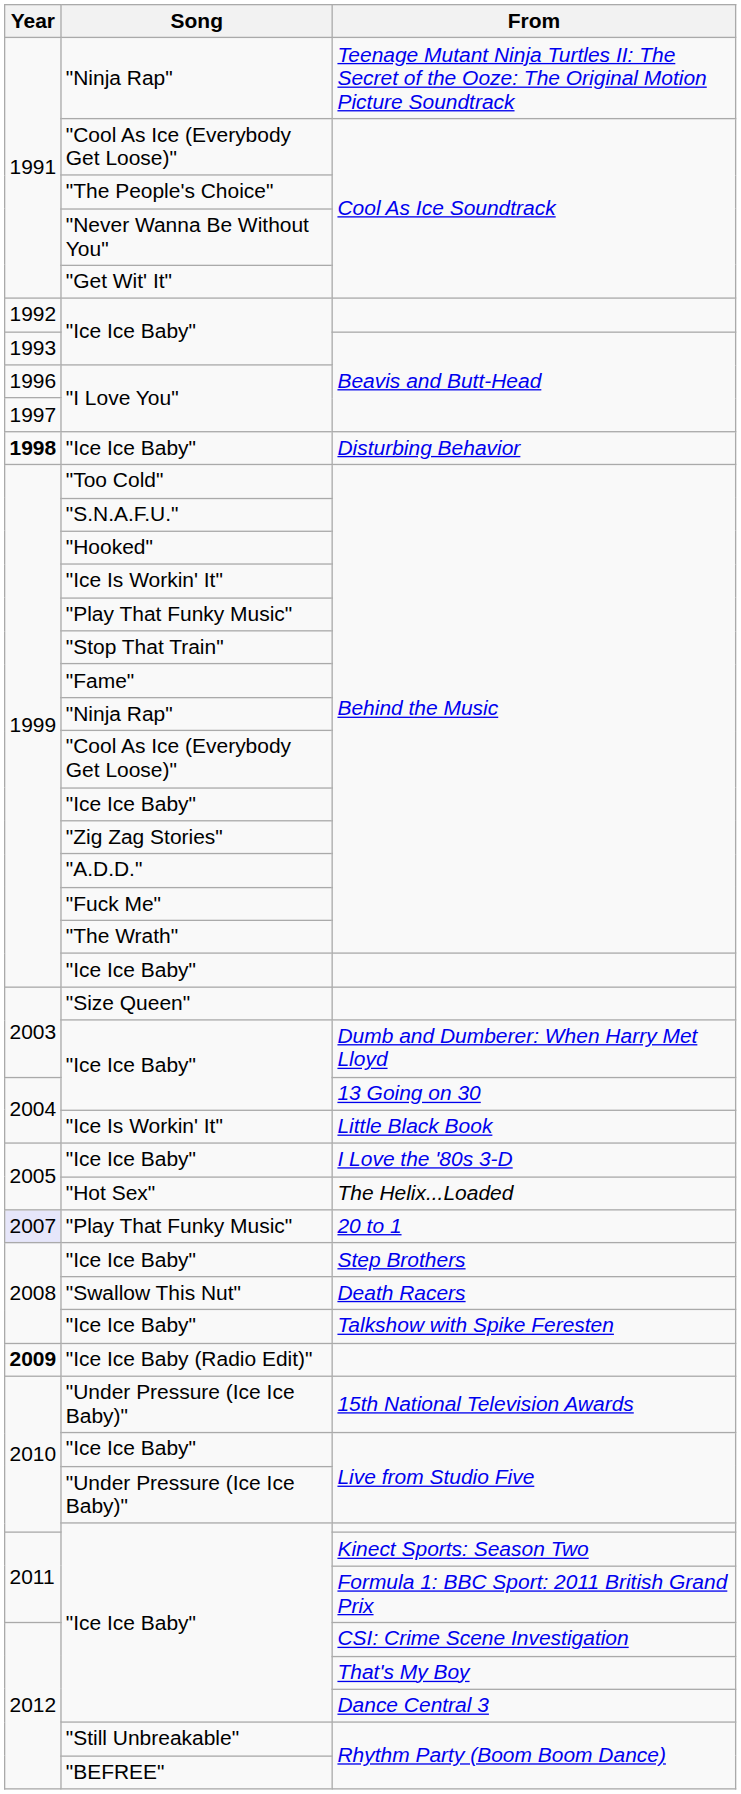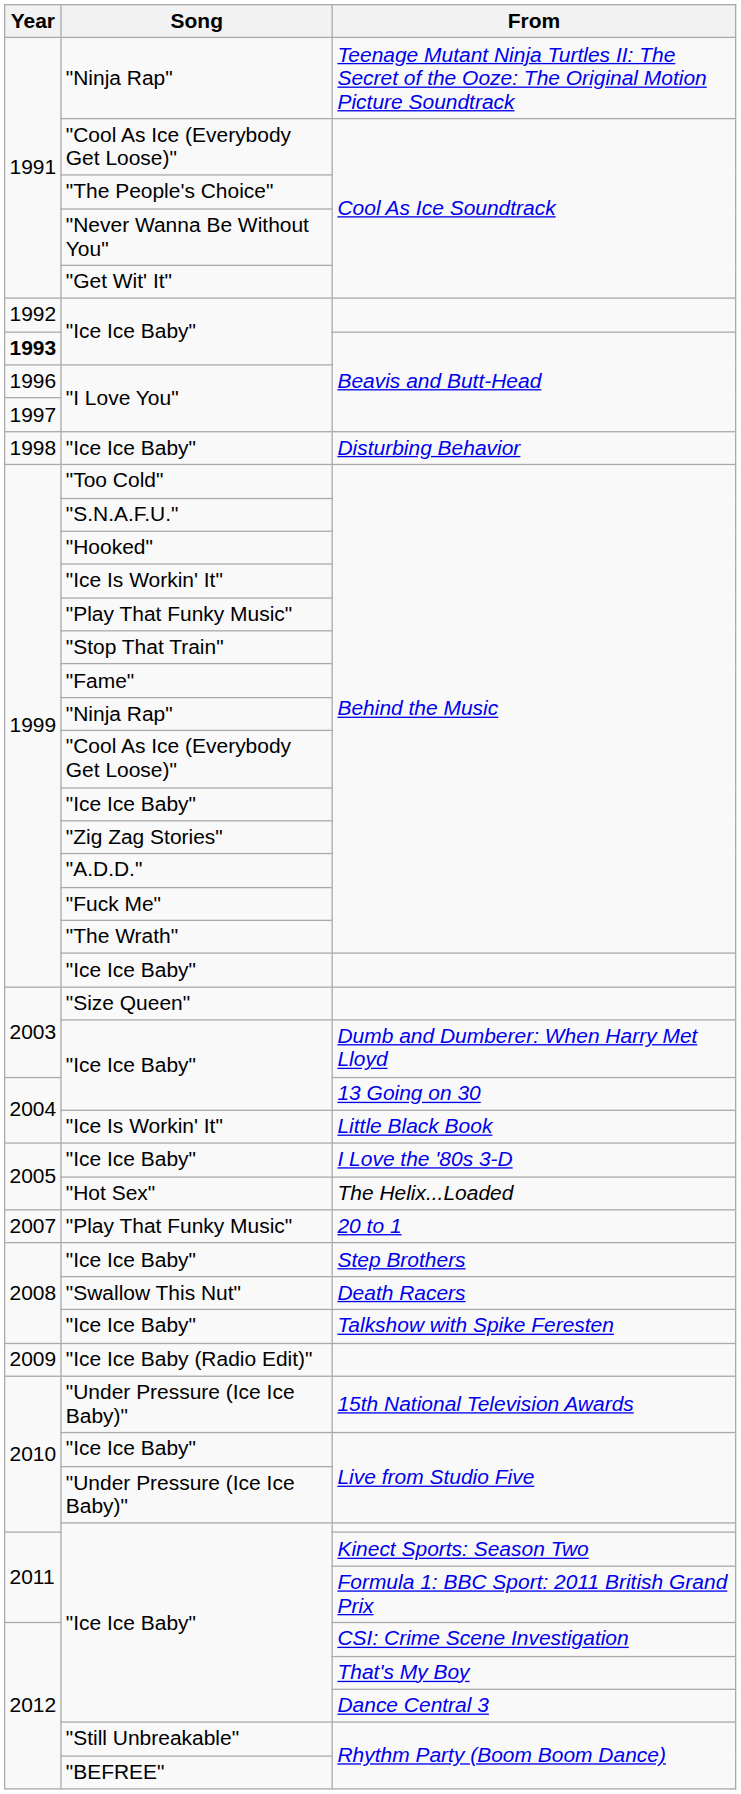(33, 348) normal -> (33, 348) bold
(33, 447) bold -> (33, 447) normal
(33, 1226) lavender background -> (33, 1226) no background
(33, 1359) bold -> (33, 1359) normal
